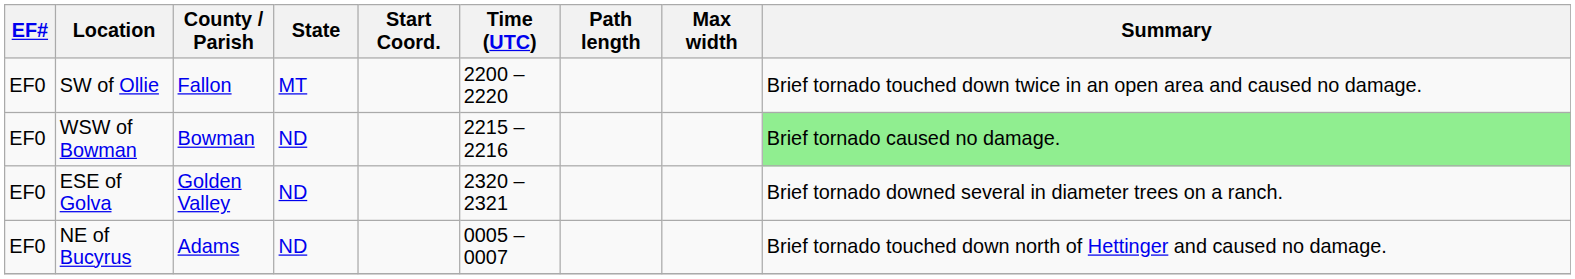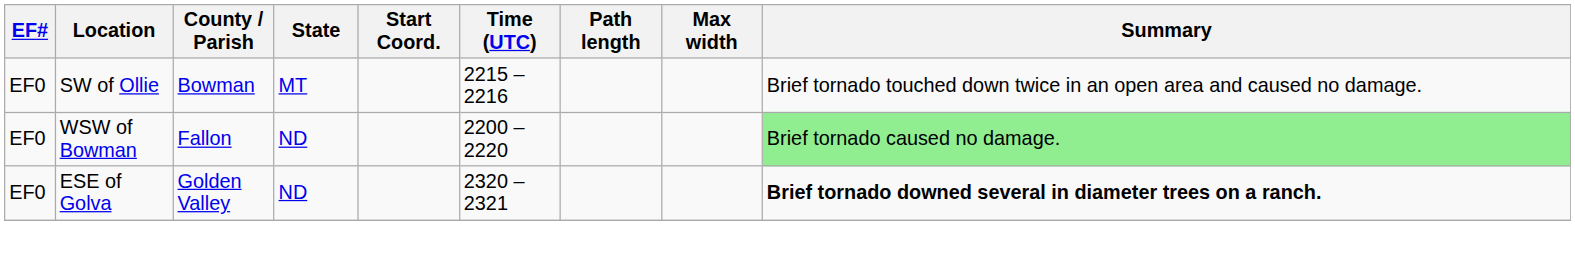(205, 85) Fallon -> (216, 85) Bowman
(494, 85) 2200 – 2220 -> (494, 85) 2215 – 2216
(216, 138) Bowman -> (205, 138) Fallon
(494, 138) 2215 – 2216 -> (494, 138) 2200 – 2220
(1025, 192) normal -> (1044, 192) bold
- row: (96, 246)
